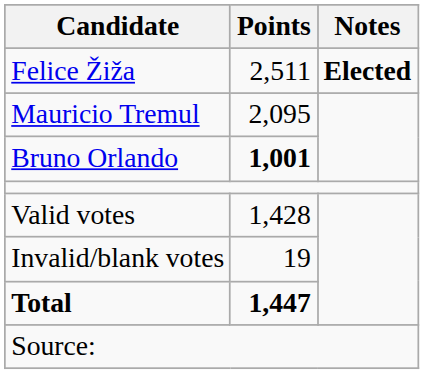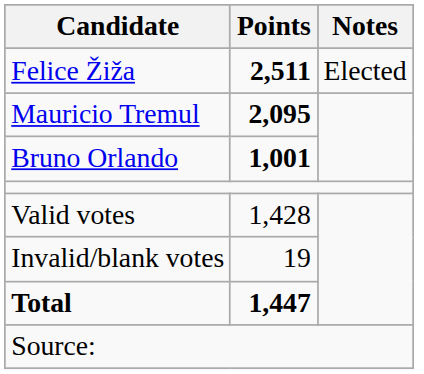(280, 70) normal -> (280, 70) bold
(367, 70) bold -> (365, 70) normal
(280, 114) normal -> (280, 114) bold
